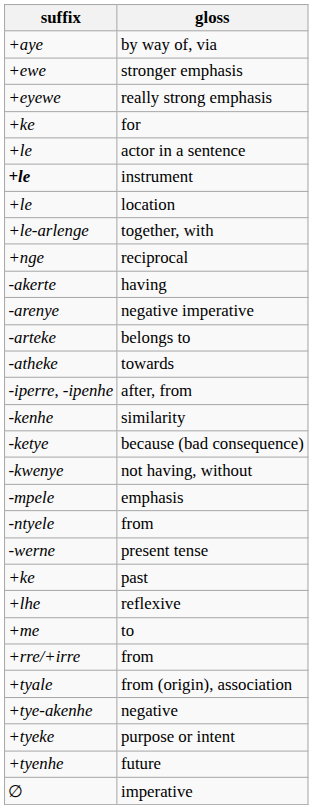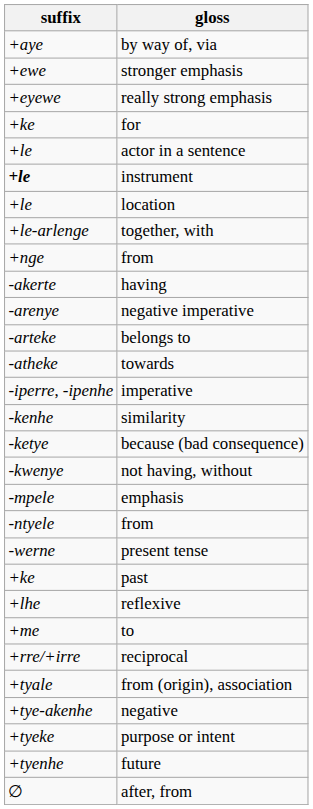(155, 257) reciprocal -> (137, 257) from
(157, 390) after, from -> (157, 390) imperative
(137, 657) from -> (155, 657) reciprocal
(157, 791) imperative -> (157, 791) after, from
